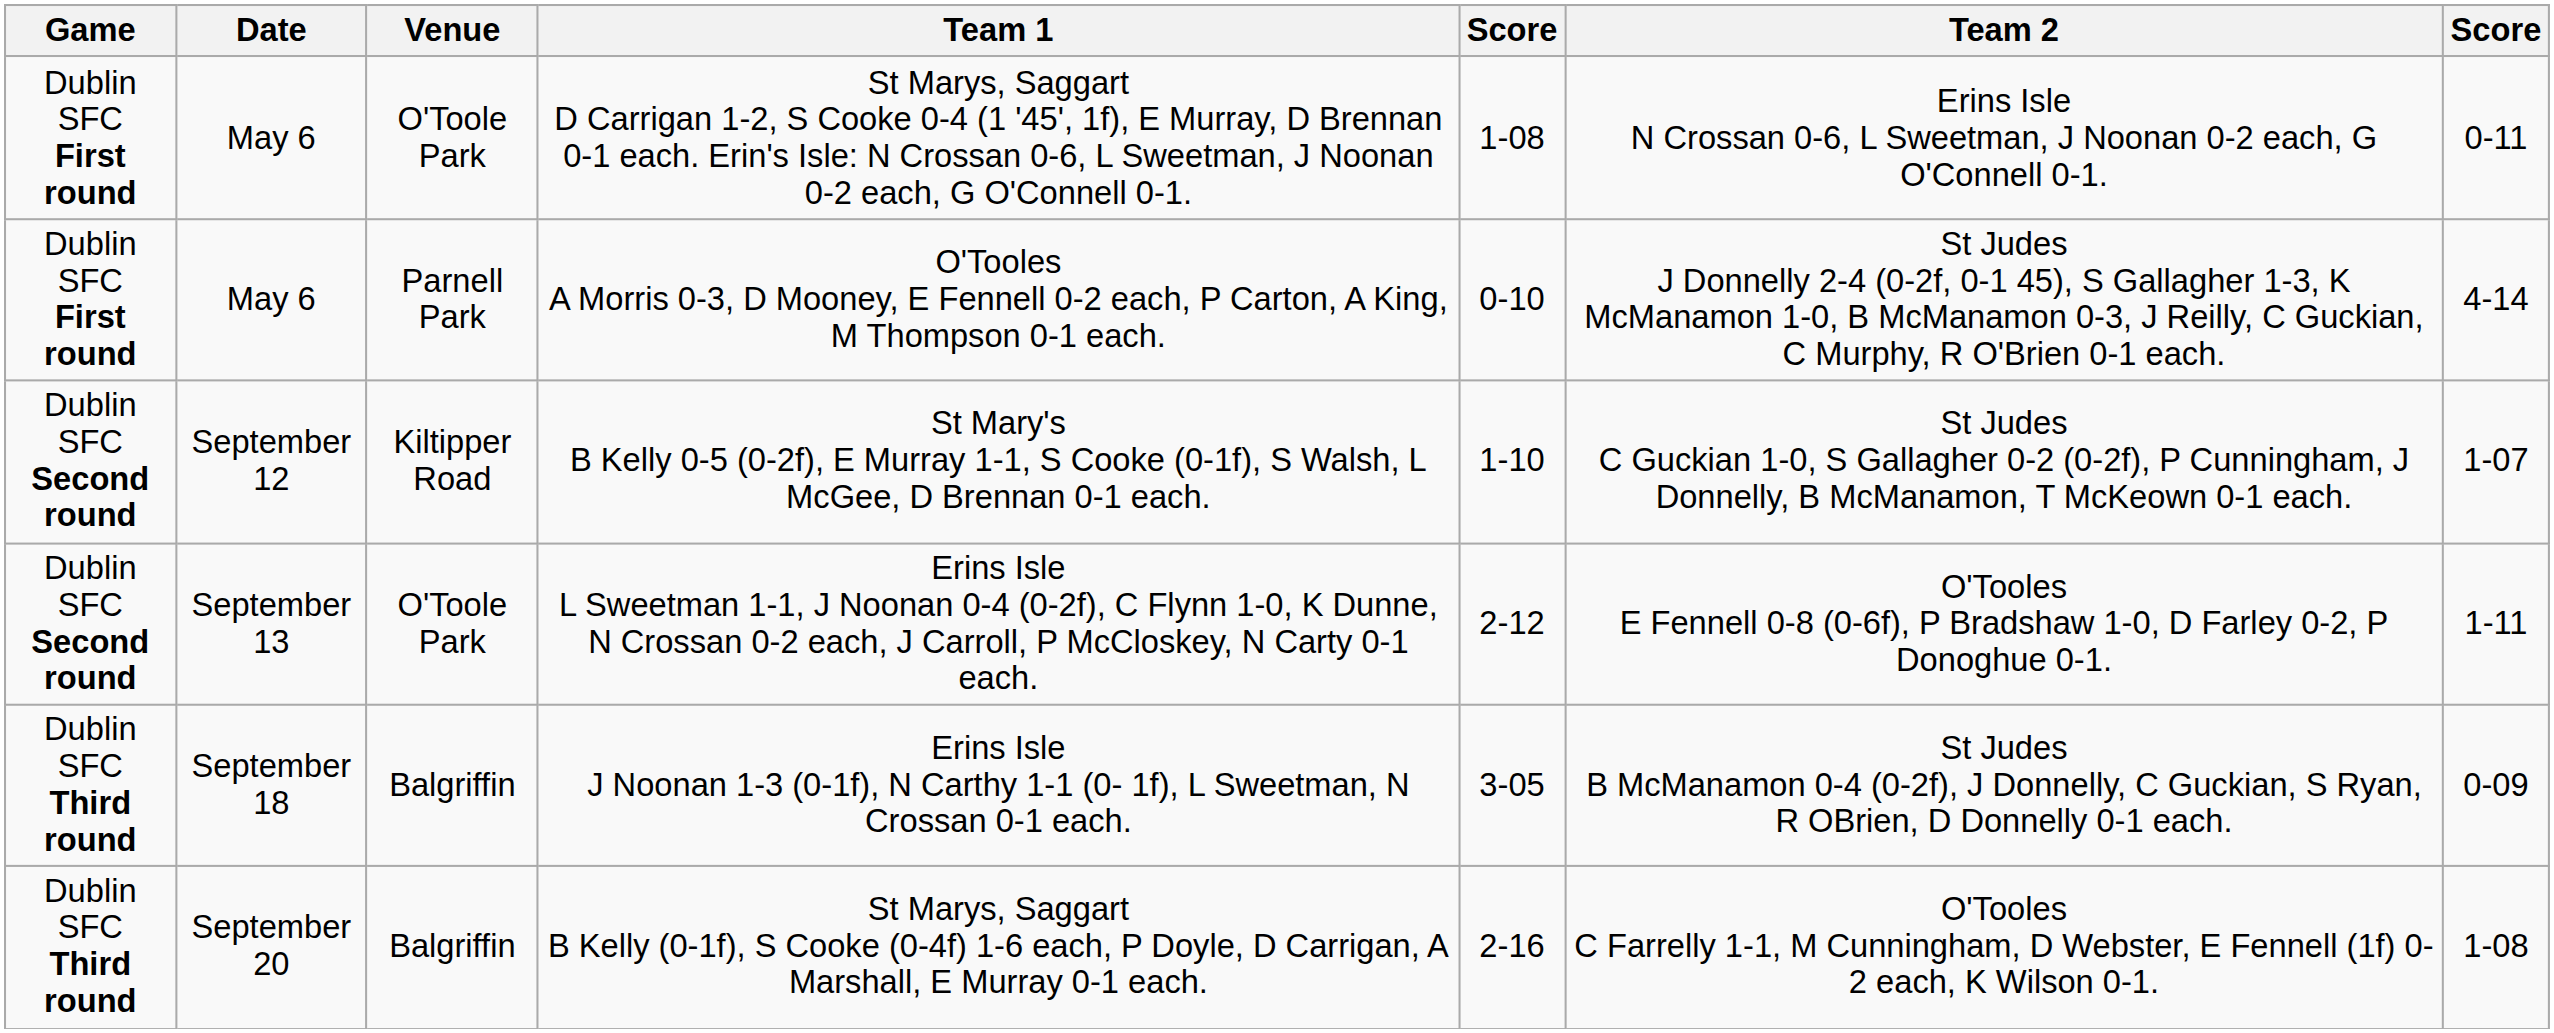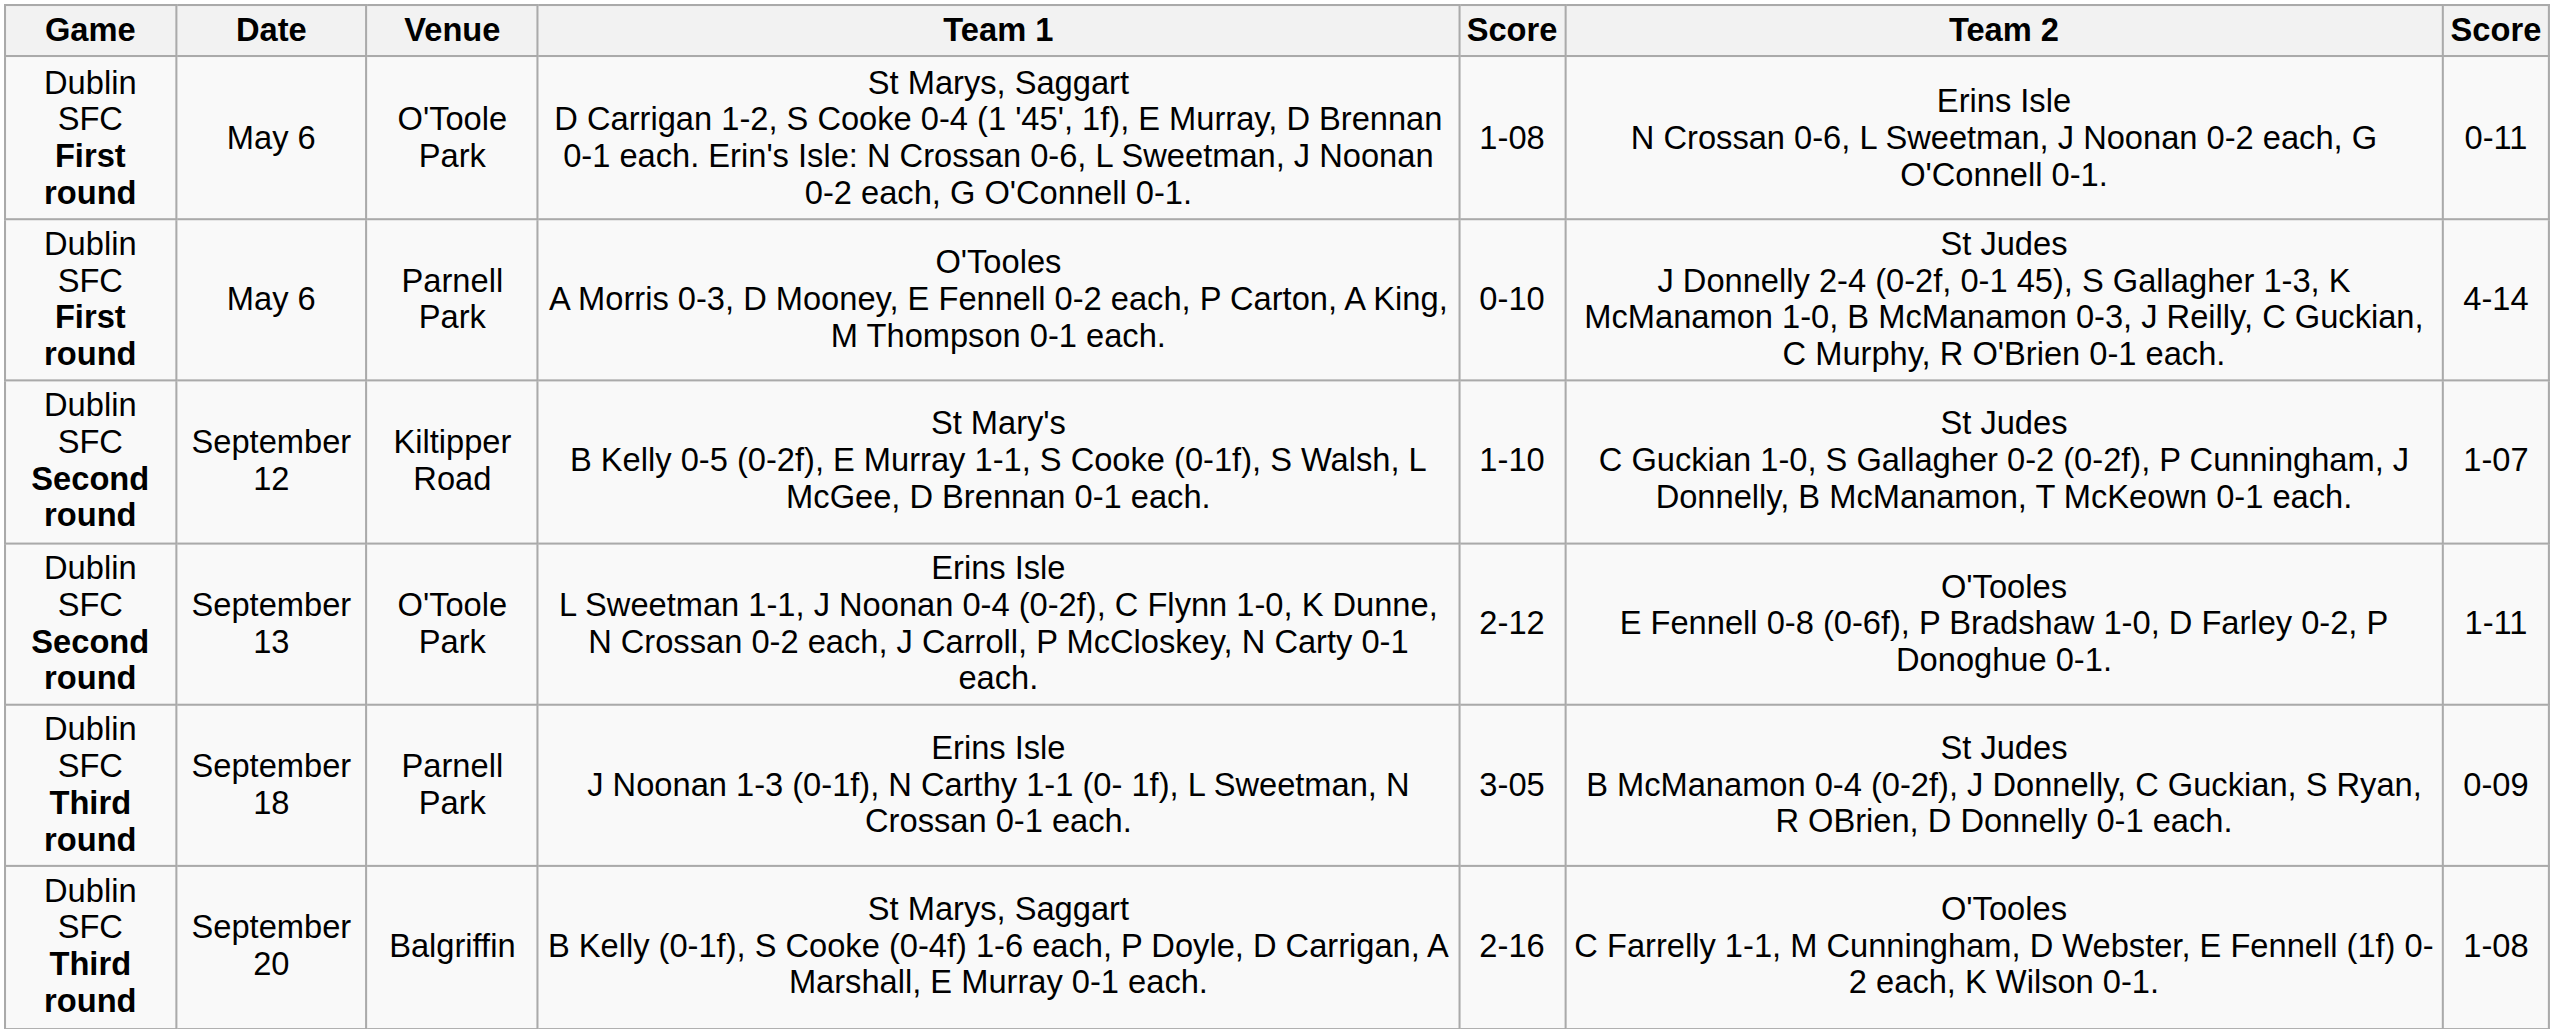(452, 784) Balgriffin -> (452, 784) Parnell Park
